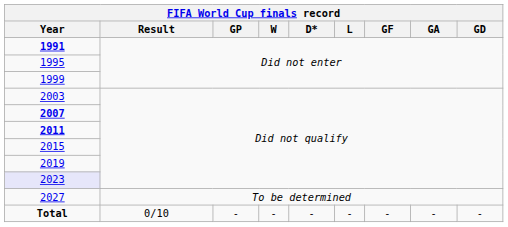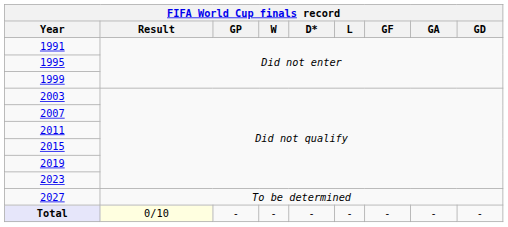(52, 46) bold -> (52, 46) normal
(52, 113) bold -> (52, 113) normal
(52, 130) bold -> (52, 130) normal
(52, 180) lavender background -> (52, 180) no background
(52, 214) no background -> (52, 214) lavender background
(156, 214) no background -> (156, 214) lightyellow background
